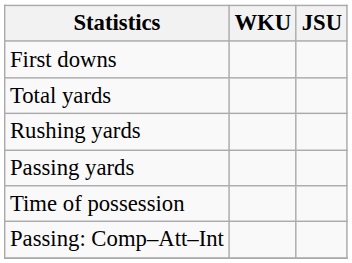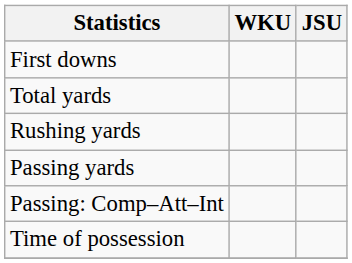rows swapped: (117, 239) <-> (97, 203)
